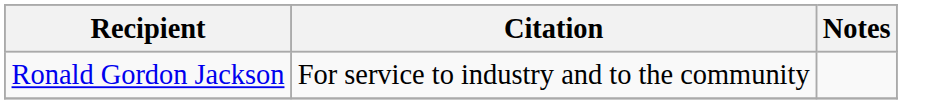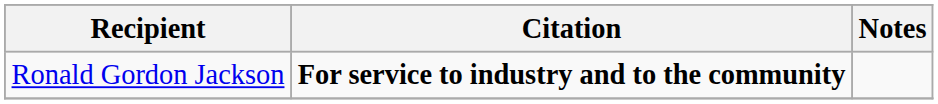(554, 74) normal -> (572, 74) bold
